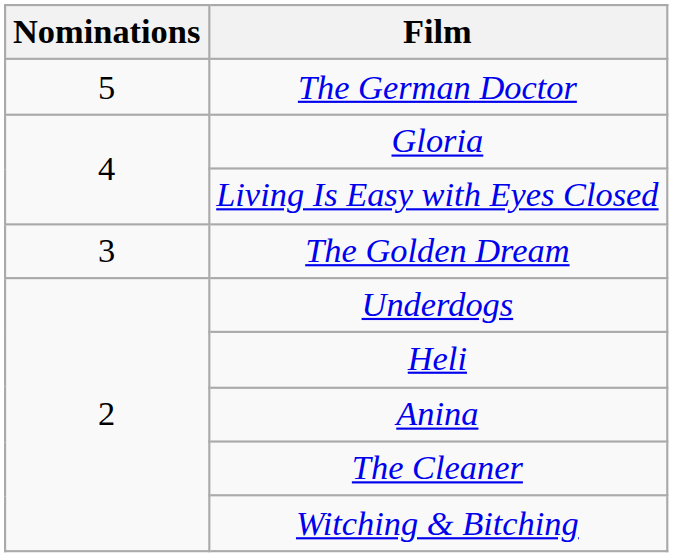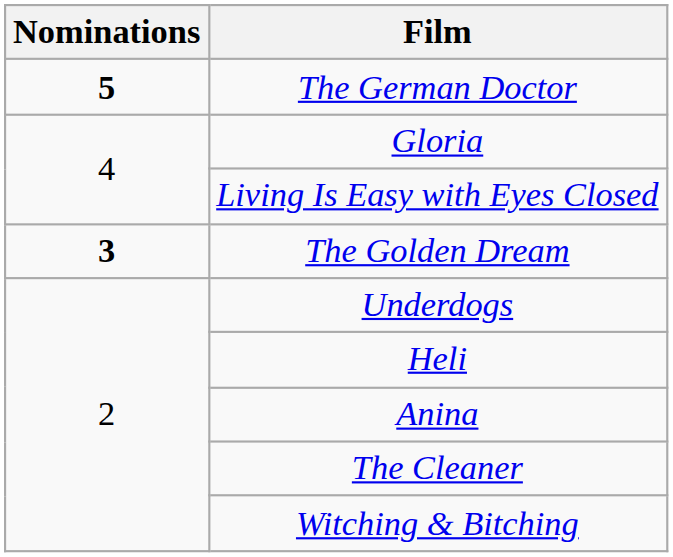(107, 86) normal -> (107, 86) bold
(107, 250) normal -> (107, 250) bold
